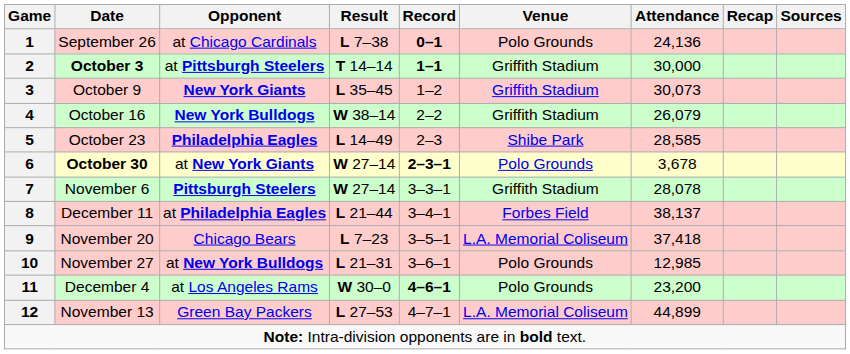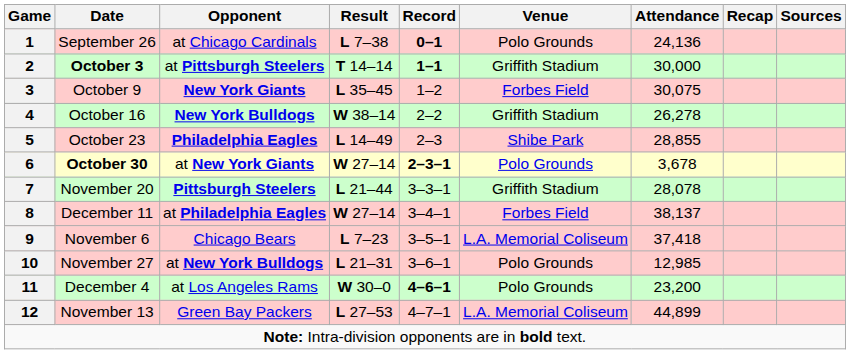(545, 90) Griffith Stadium -> (545, 90) Forbes Field
(677, 90) 30,073 -> (677, 90) 30,075
(677, 115) 26,079 -> (677, 115) 26,278
(677, 139) 28,585 -> (677, 139) 28,855
(107, 189) November 6 -> (107, 189) November 20
(364, 189) W 27–14 -> (364, 189) L 21–44
(364, 213) L 21–44 -> (364, 213) W 27–14
(107, 238) November 20 -> (107, 238) November 6
